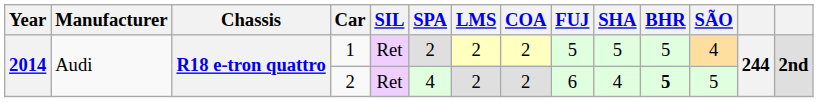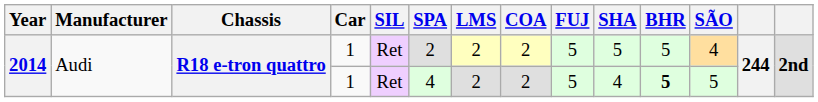(350, 80) 2 -> (350, 80) 1
(572, 80) 6 -> (572, 80) 5
